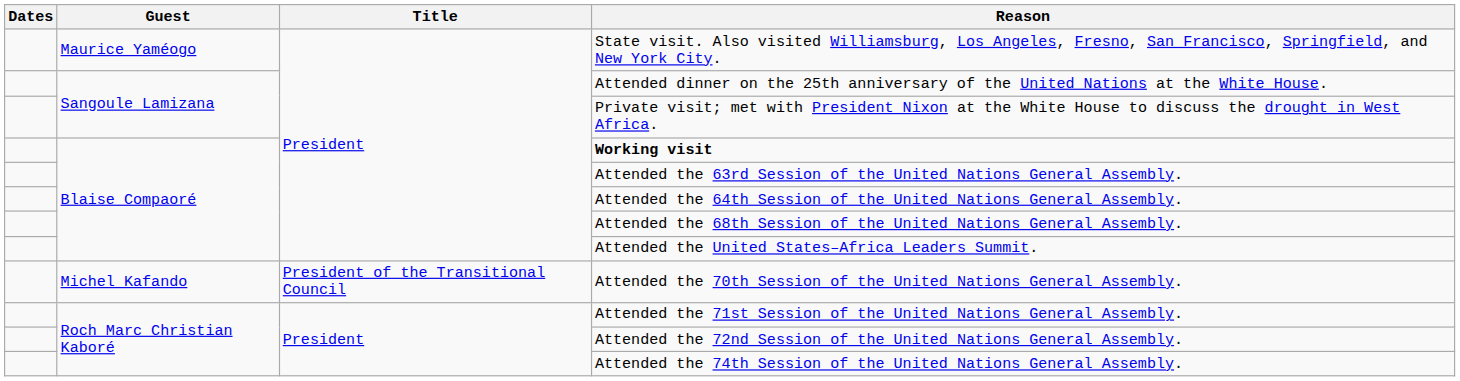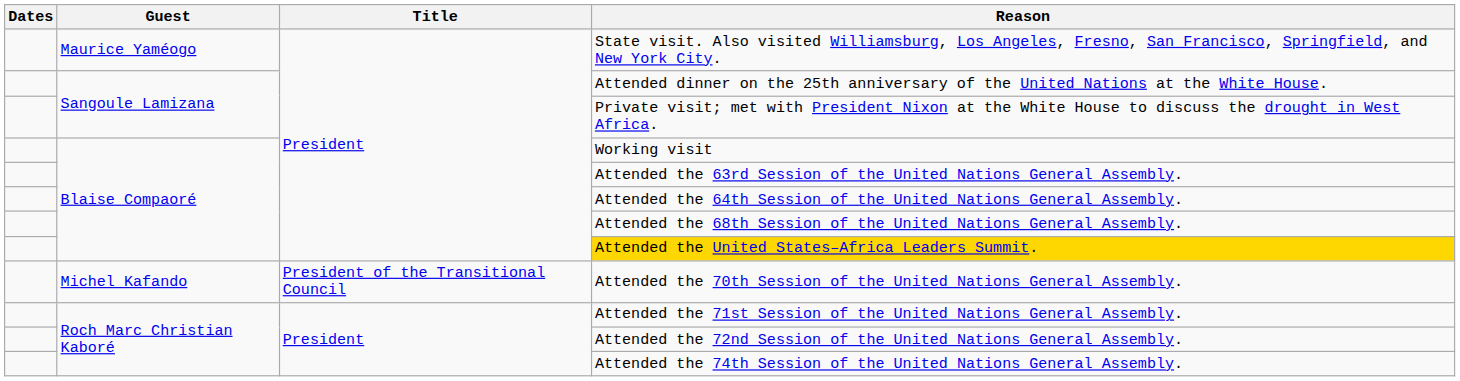(654, 150) bold -> (654, 150) normal
(817, 248) no background -> (817, 248) gold background
